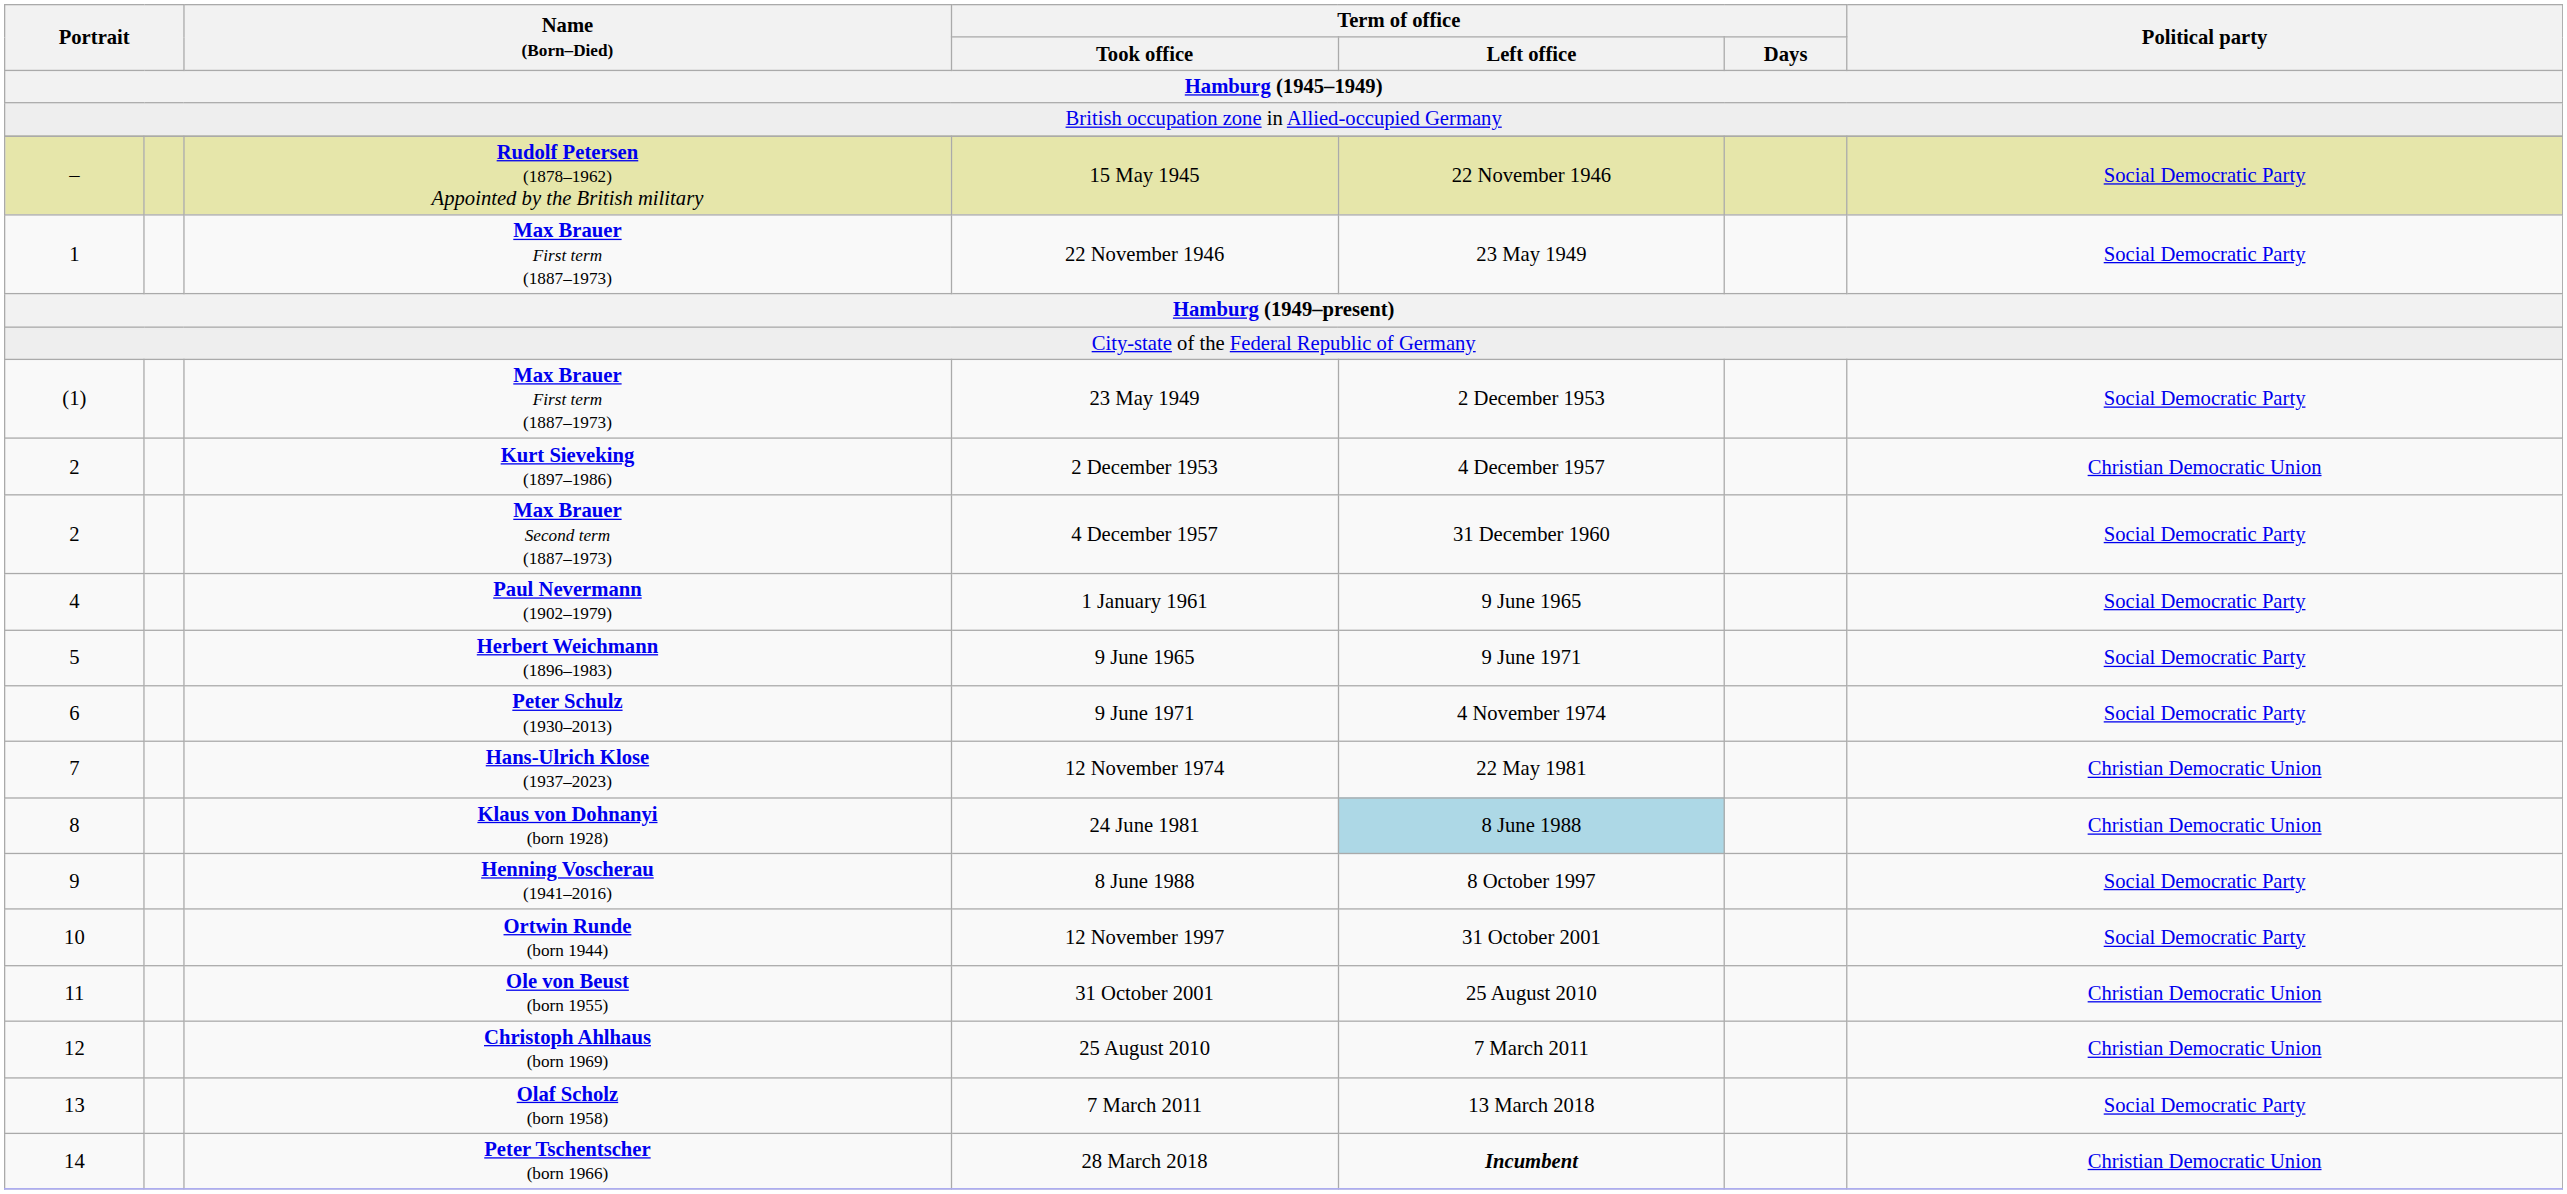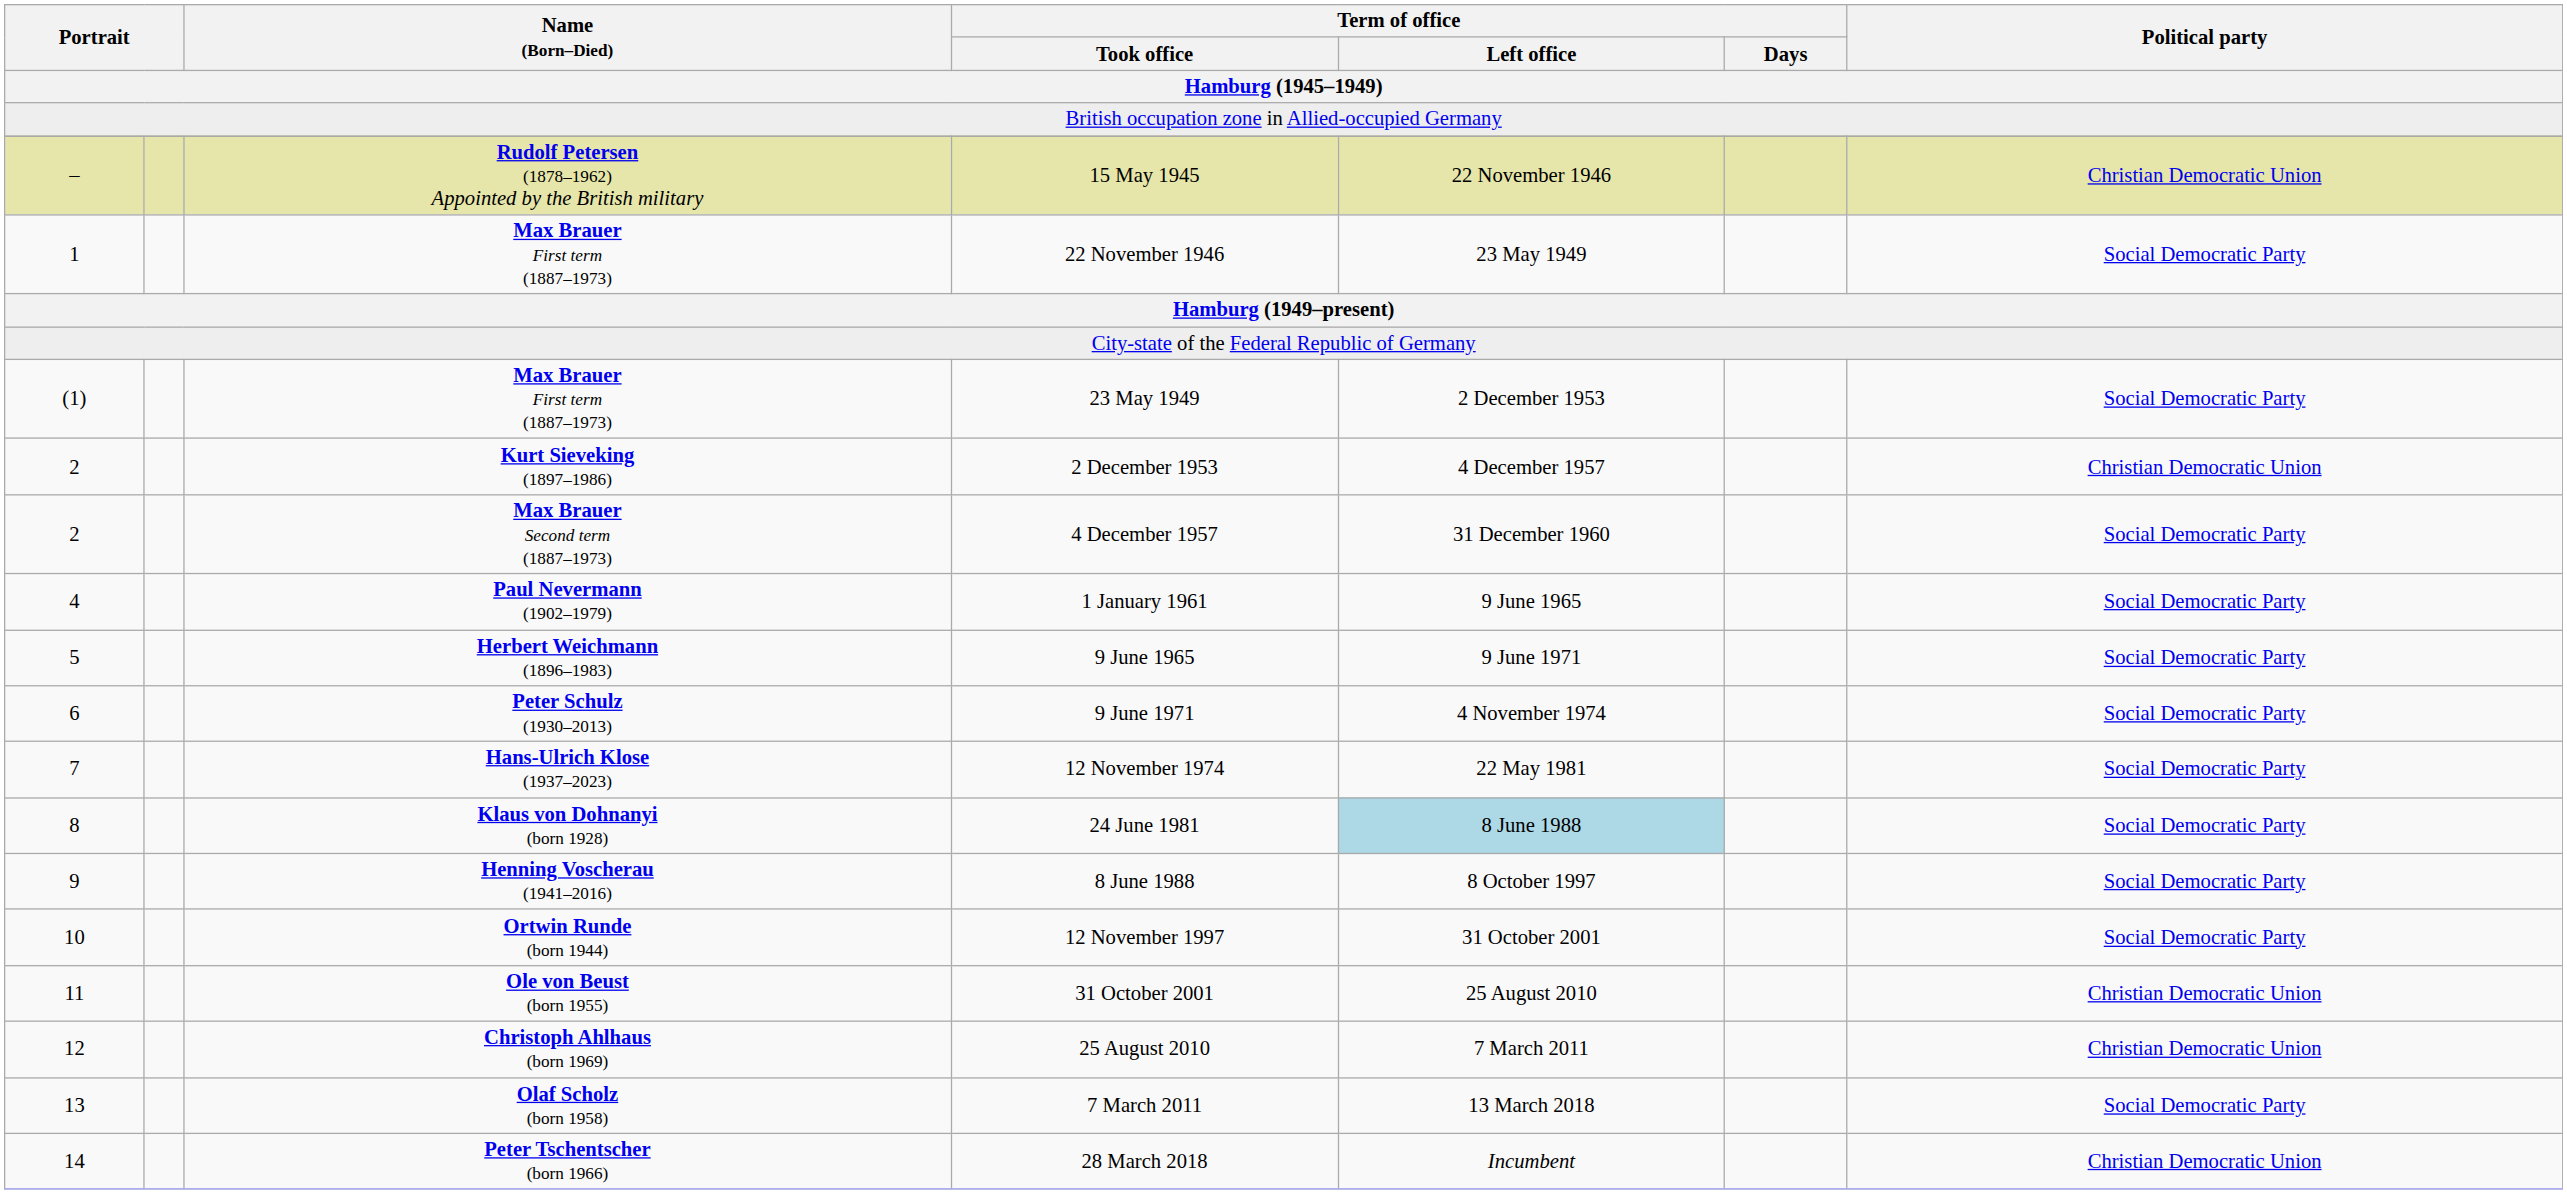(2205, 175) Social Democratic Party -> (2205, 175) Christian Democratic Union
(2205, 769) Christian Democratic Union -> (2205, 769) Social Democratic Party
(2205, 825) Christian Democratic Union -> (2205, 825) Social Democratic Party
(1531, 1161) bold -> (1531, 1161) normal
